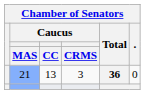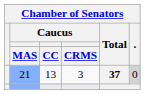(115, 74) 36 -> (115, 74) 37
(135, 74) no background -> (135, 74) lightgrey background
